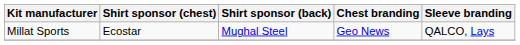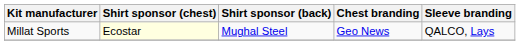(122, 31) no background -> (122, 31) lightyellow background
